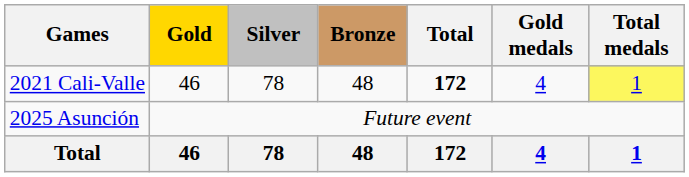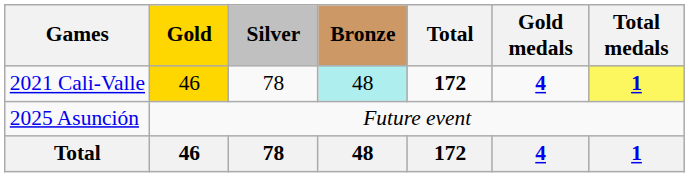(189, 83) no background -> (189, 83) gold background
(363, 83) no background -> (363, 83) paleturquoise background
(541, 83) normal -> (541, 83) bold
(636, 83) normal -> (636, 83) bold
